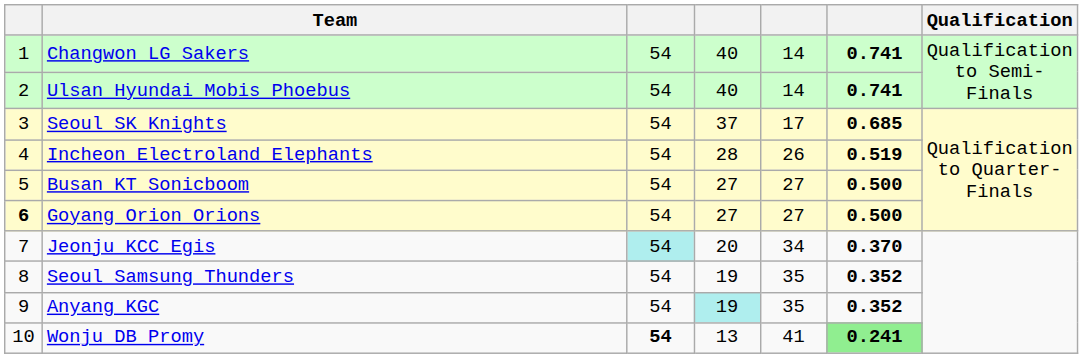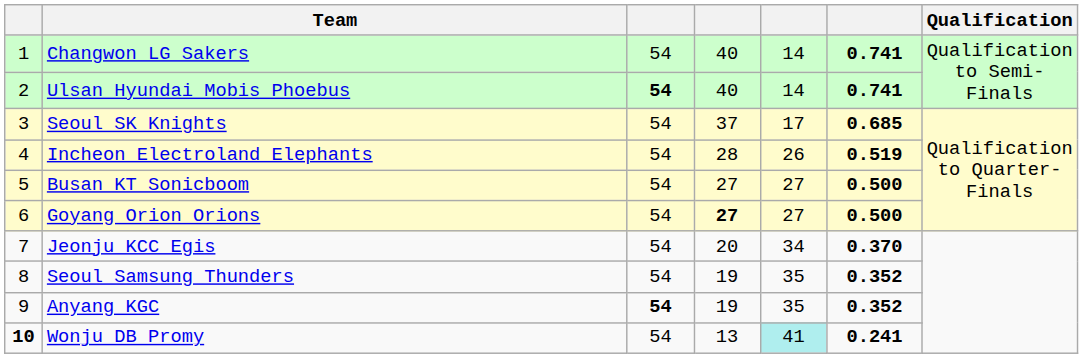(661, 91) normal -> (661, 91) bold
(24, 216) bold -> (24, 216) normal
(727, 216) normal -> (727, 216) bold
(661, 246) paleturquoise background -> (661, 246) no background
(661, 307) normal -> (661, 307) bold
(727, 307) paleturquoise background -> (727, 307) no background
(24, 338) normal -> (24, 338) bold
(661, 338) bold -> (661, 338) normal
(794, 338) no background -> (794, 338) paleturquoise background
(875, 338) lightgreen background -> (875, 338) no background
